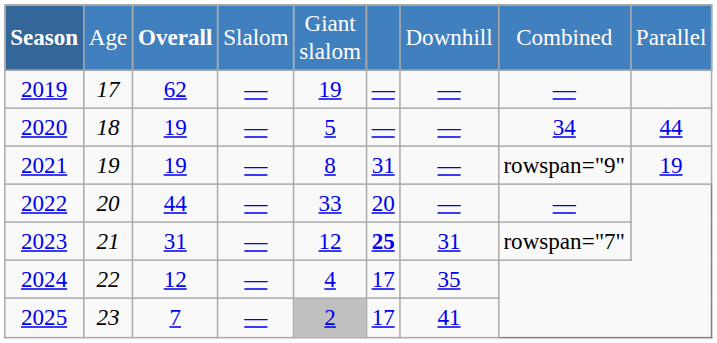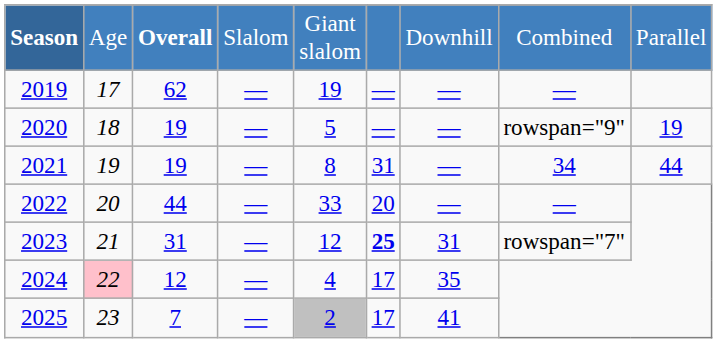(564, 127) 34 -> (564, 127) rowspan="9"
(671, 127) 44 -> (671, 127) 19
(564, 165) rowspan="9" -> (564, 165) 34
(671, 165) 19 -> (671, 165) 44
(108, 279) no background -> (108, 279) pink background
